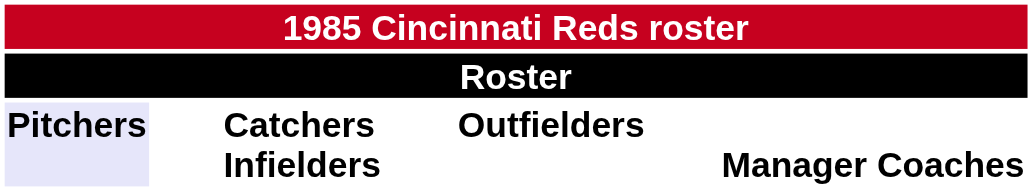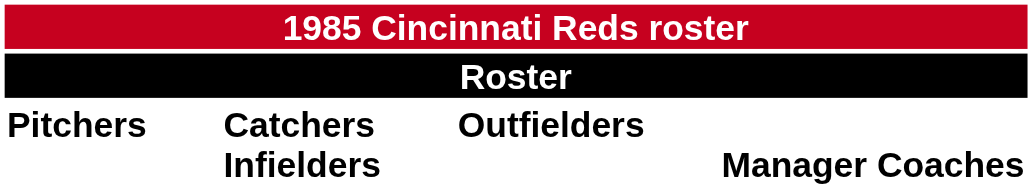(77, 125) lavender background -> (77, 125) no background
